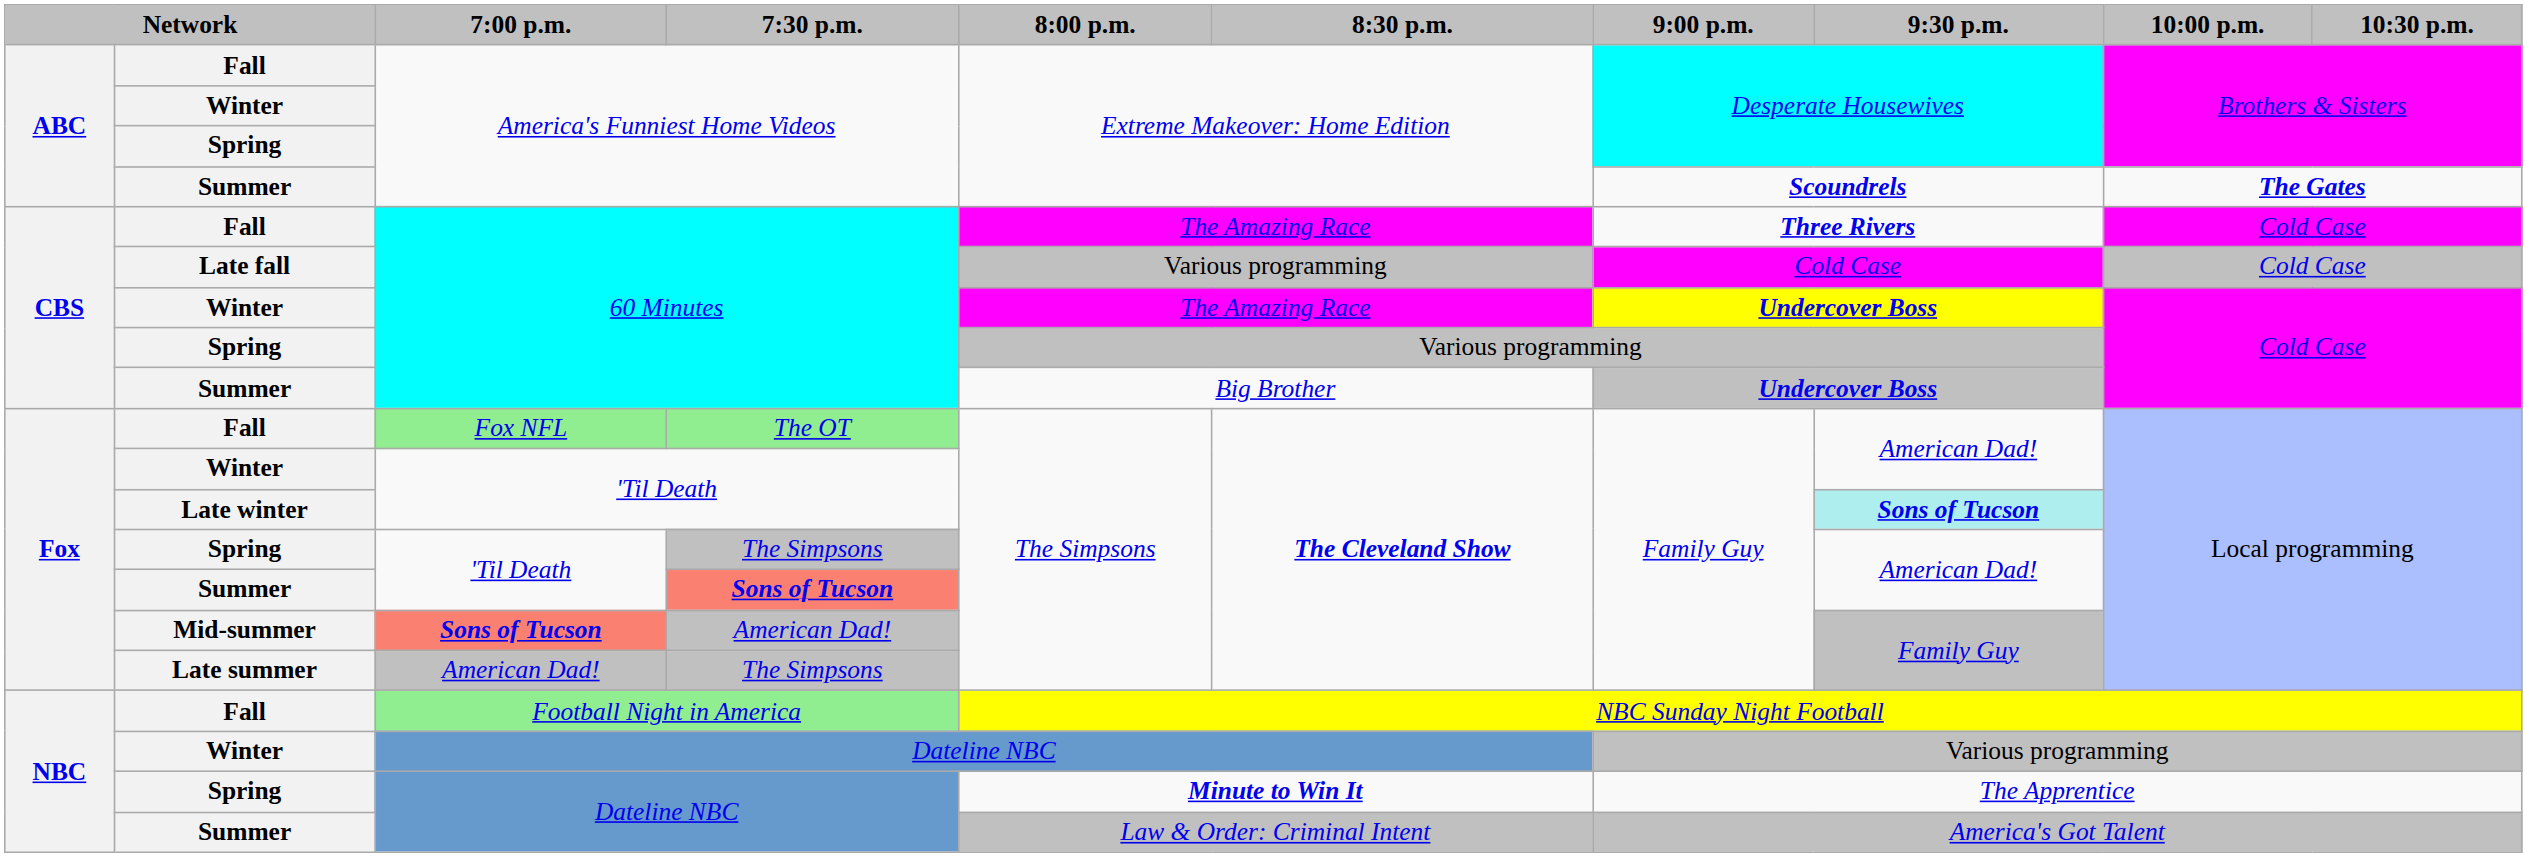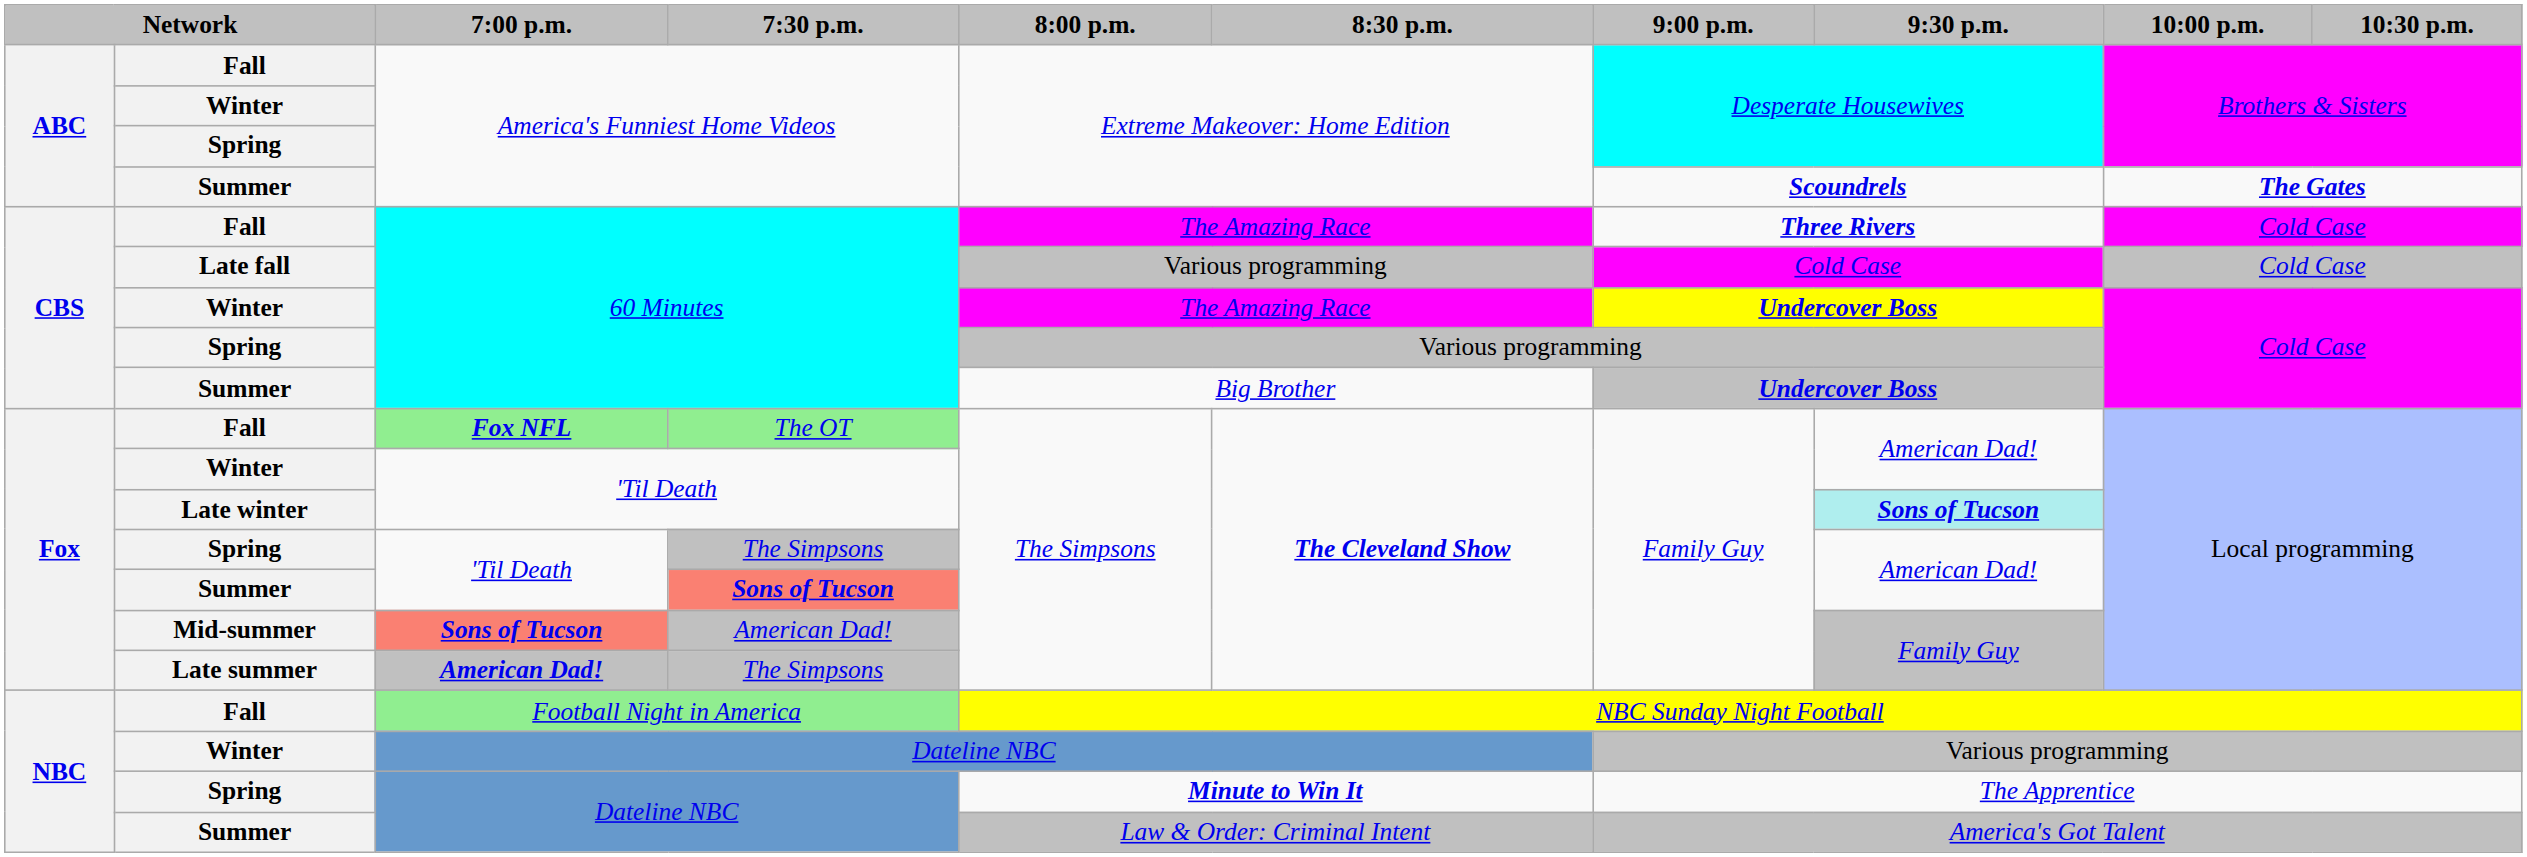(521, 428) normal -> (522, 428) bold
(521, 670) normal -> (522, 670) bold
